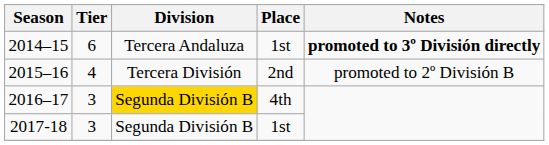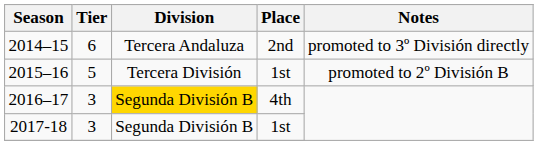(281, 45) 1st -> (281, 45) 2nd
(424, 45) bold -> (419, 45) normal
(92, 72) 4 -> (92, 72) 5
(281, 72) 2nd -> (281, 72) 1st
